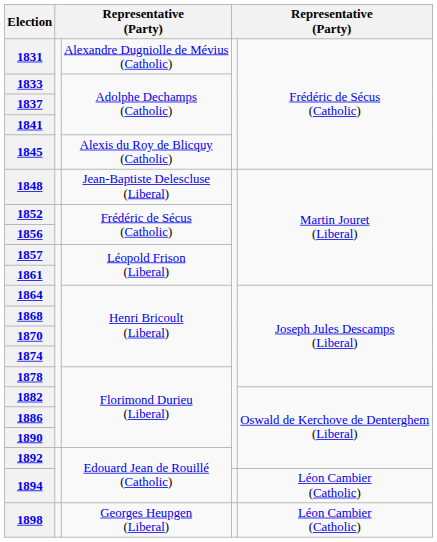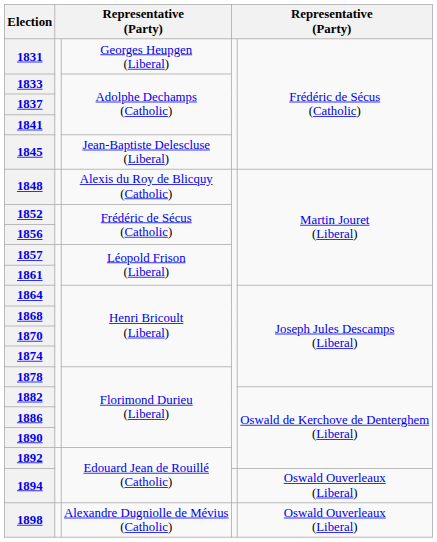(146, 56) Alexandre Dugniolle de Mévius (Catholic) -> (146, 56) Georges Heupgen (Liberal)
(146, 152) Alexis du Roy de Blicquy (Catholic) -> (146, 152) Jean-Baptiste Delescluse (Liberal)
(146, 186) Jean-Baptiste Delescluse (Liberal) -> (146, 186) Alexis du Roy de Blicquy (Catholic)
(335, 485) Léon Cambier (Catholic) -> (335, 485) Oswald Ouverleaux (Liberal)
(146, 520) Georges Heupgen (Liberal) -> (146, 520) Alexandre Dugniolle de Mévius (Catholic)
(335, 520) Léon Cambier (Catholic) -> (335, 520) Oswald Ouverleaux (Liberal)
